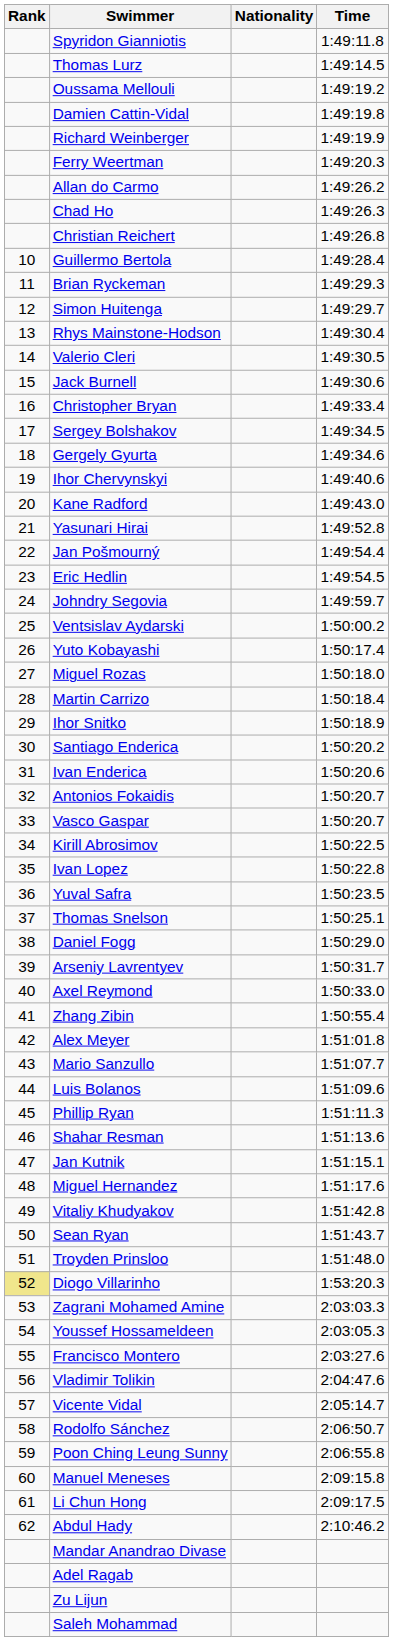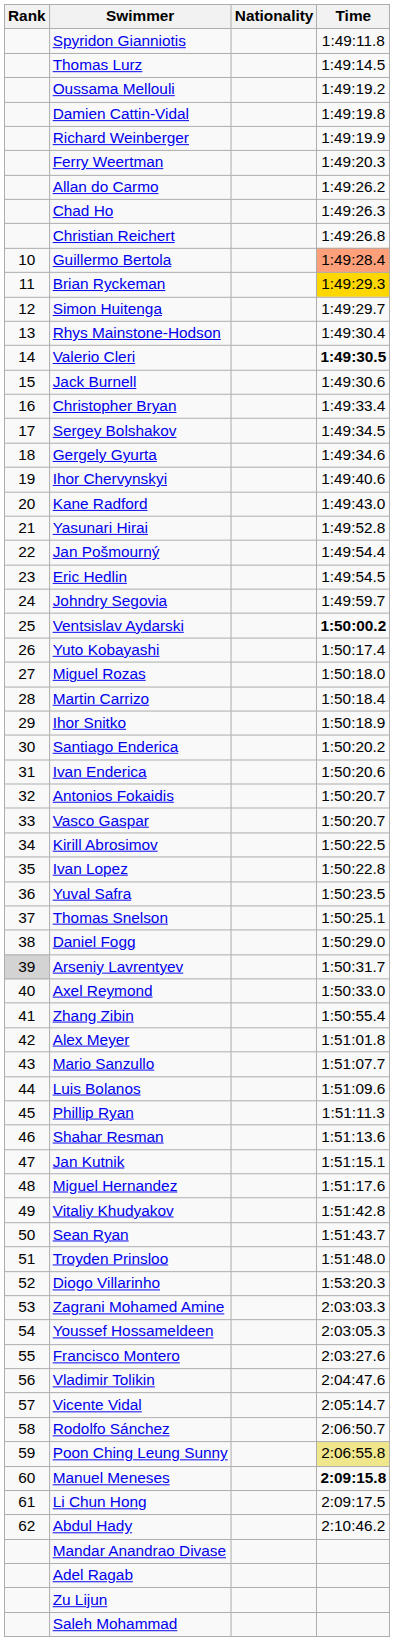(352, 260) no background -> (353, 260) lightsalmon background
(352, 284) no background -> (353, 284) gold background
(352, 357) normal -> (353, 357) bold
(352, 625) normal -> (353, 625) bold
(27, 966) no background -> (27, 966) lightgrey background
(27, 1283) khaki background -> (27, 1283) no background
(352, 1453) no background -> (353, 1453) khaki background
(352, 1478) normal -> (353, 1478) bold
